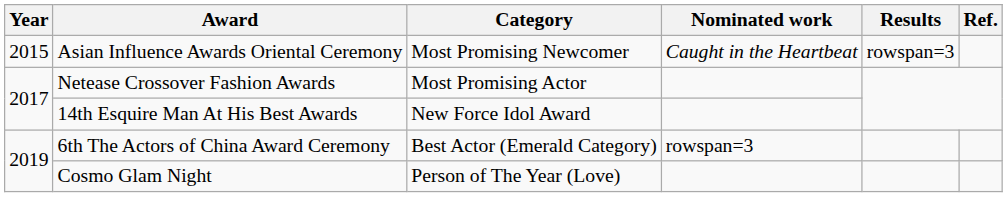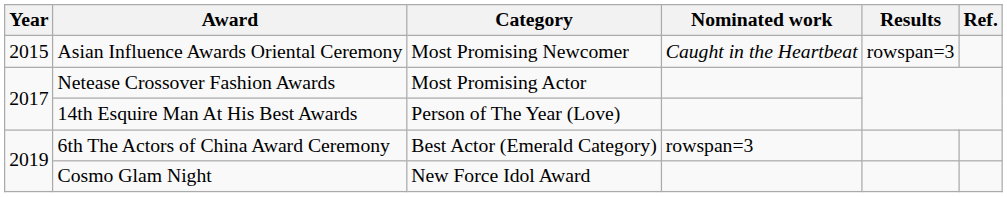(501, 113) New Force Idol Award -> (516, 113) Person of The Year (Love)
(516, 176) Person of The Year (Love) -> (501, 176) New Force Idol Award
